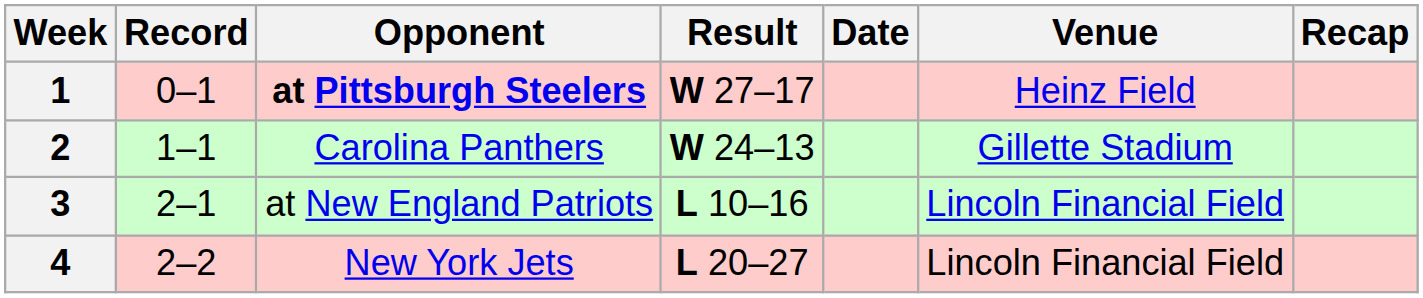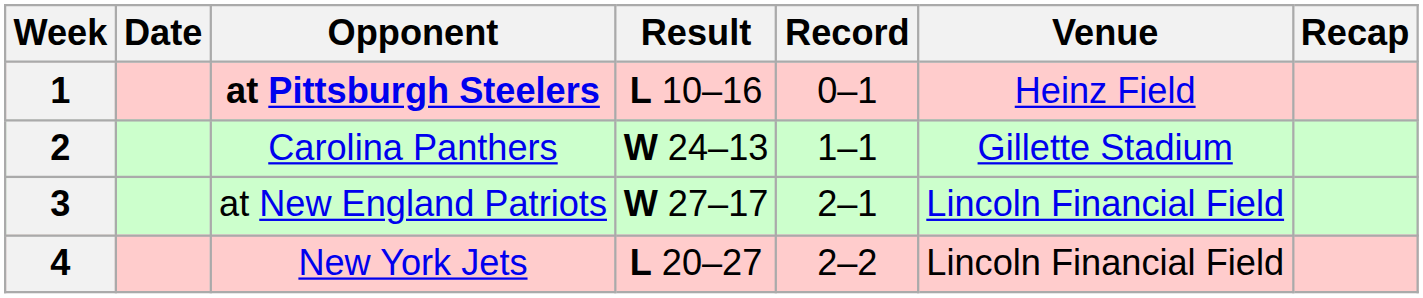columns swapped: (870, 33) <-> (186, 33)
(742, 90) W 27–17 -> (696, 90) L 10–16
(742, 205) L 10–16 -> (696, 205) W 27–17
